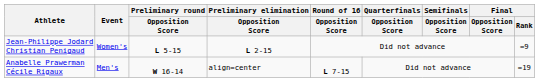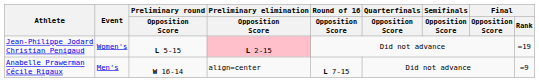(259, 50) no background -> (259, 50) pink background
(524, 46) =9 -> (524, 46) =19
(524, 67) =19 -> (524, 67) =9
